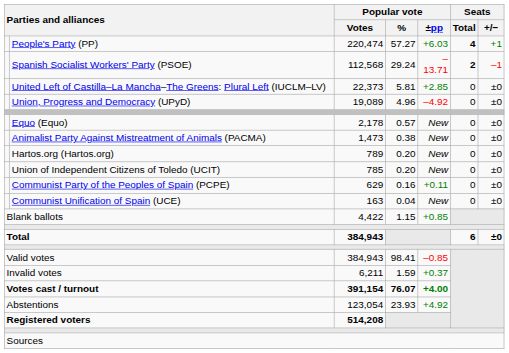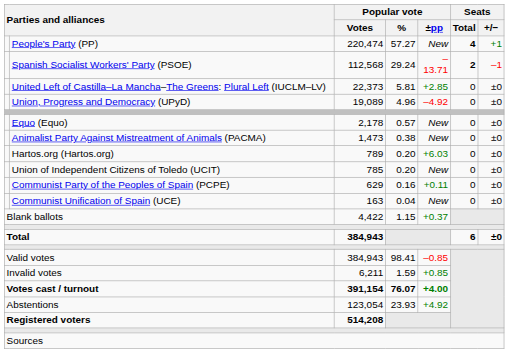(436, 43) +6.03 -> (438, 43) New
(438, 153) New -> (436, 153) +6.03
(436, 216) +0.85 -> (436, 216) +0.37
(436, 273) +0.37 -> (436, 273) +0.85
